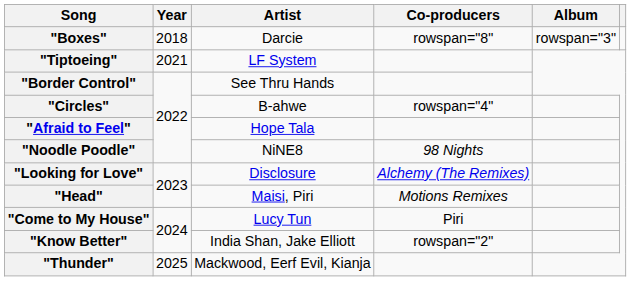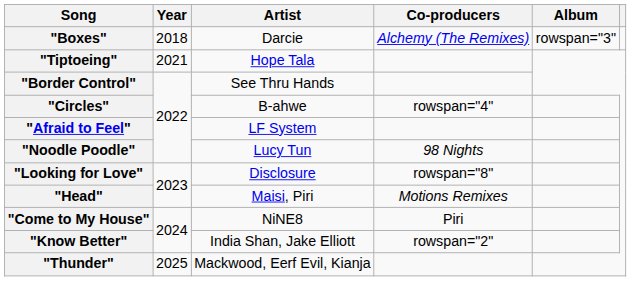(453, 38) rowspan="8" -> (453, 38) Alchemy (The Remixes)
(282, 60) LF System -> (282, 60) Hope Tala
(282, 128) Hope Tala -> (282, 128) LF System
(282, 151) NiNE8 -> (282, 151) Lucy Tun
(453, 173) Alchemy (The Remixes) -> (453, 173) rowspan="8"
(282, 219) Lucy Tun -> (282, 219) NiNE8
